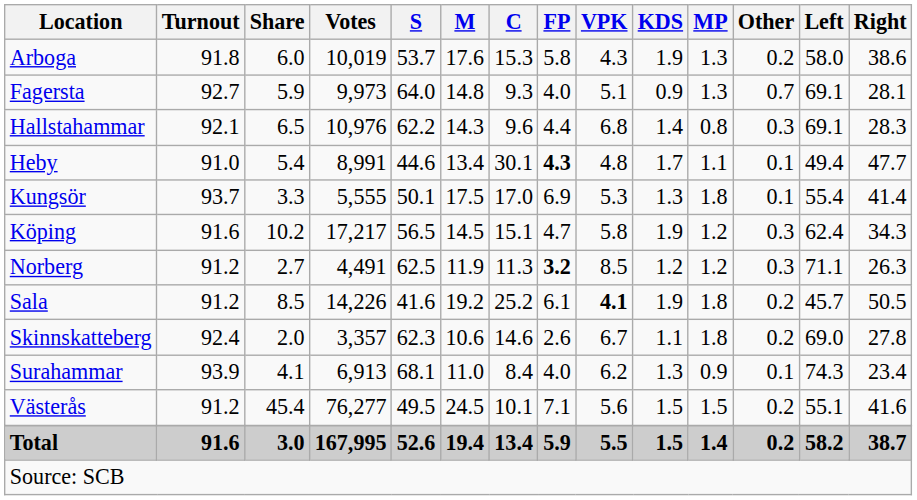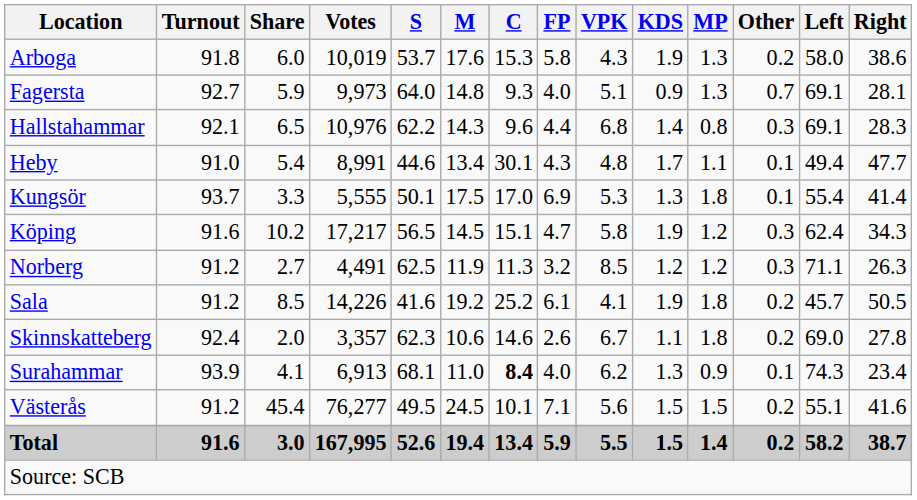(557, 162) bold -> (557, 162) normal
(557, 267) bold -> (557, 267) normal
(614, 302) bold -> (614, 302) normal
(519, 372) normal -> (519, 372) bold
